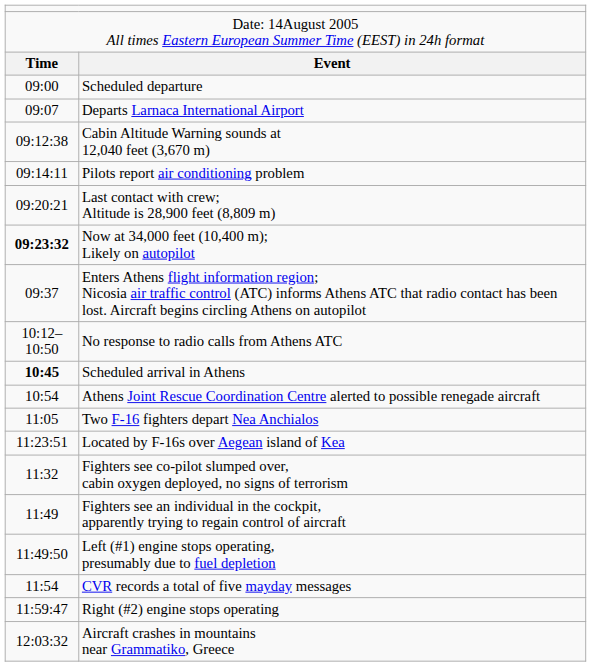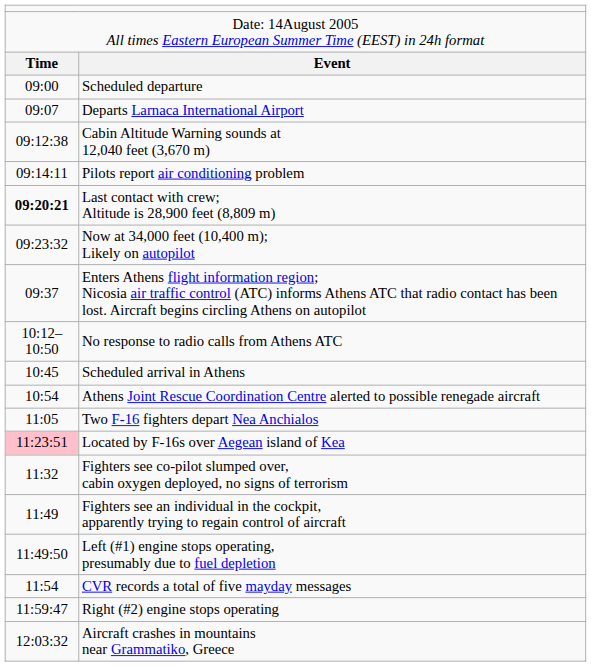(42, 205) normal -> (42, 205) bold
(42, 245) bold -> (42, 245) normal
(42, 373) bold -> (42, 373) normal
(42, 443) no background -> (42, 443) pink background
